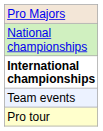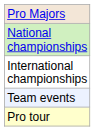(51, 72) bold -> (47, 72) normal
